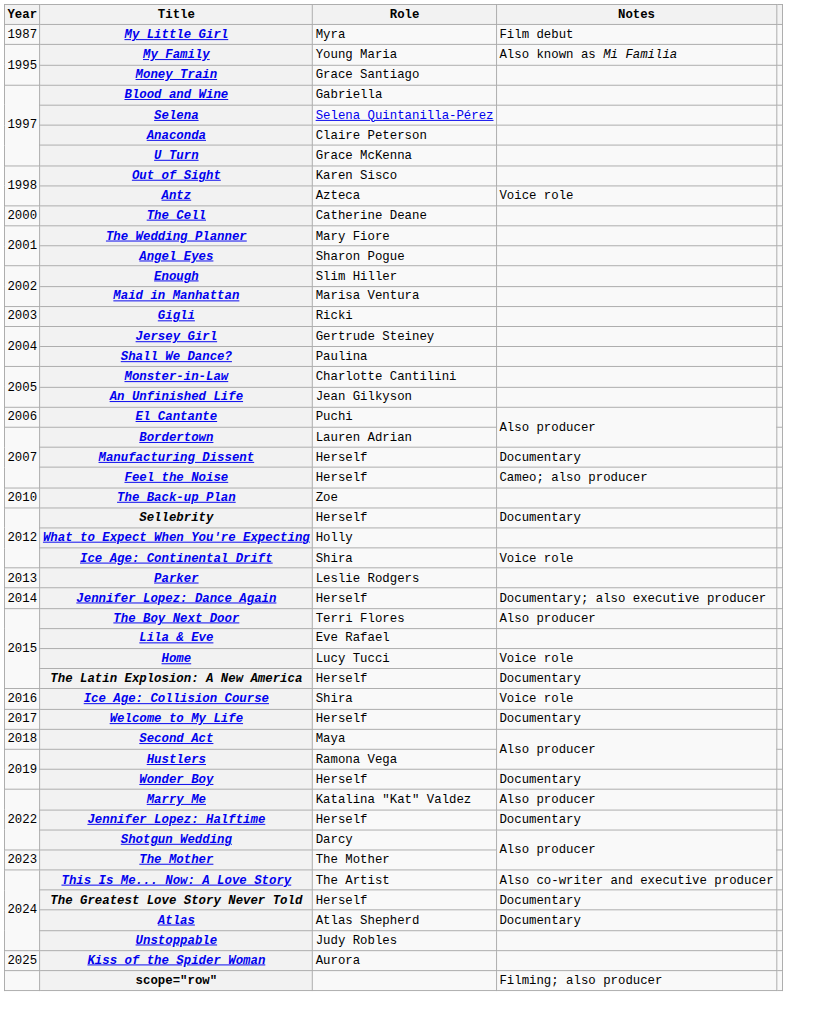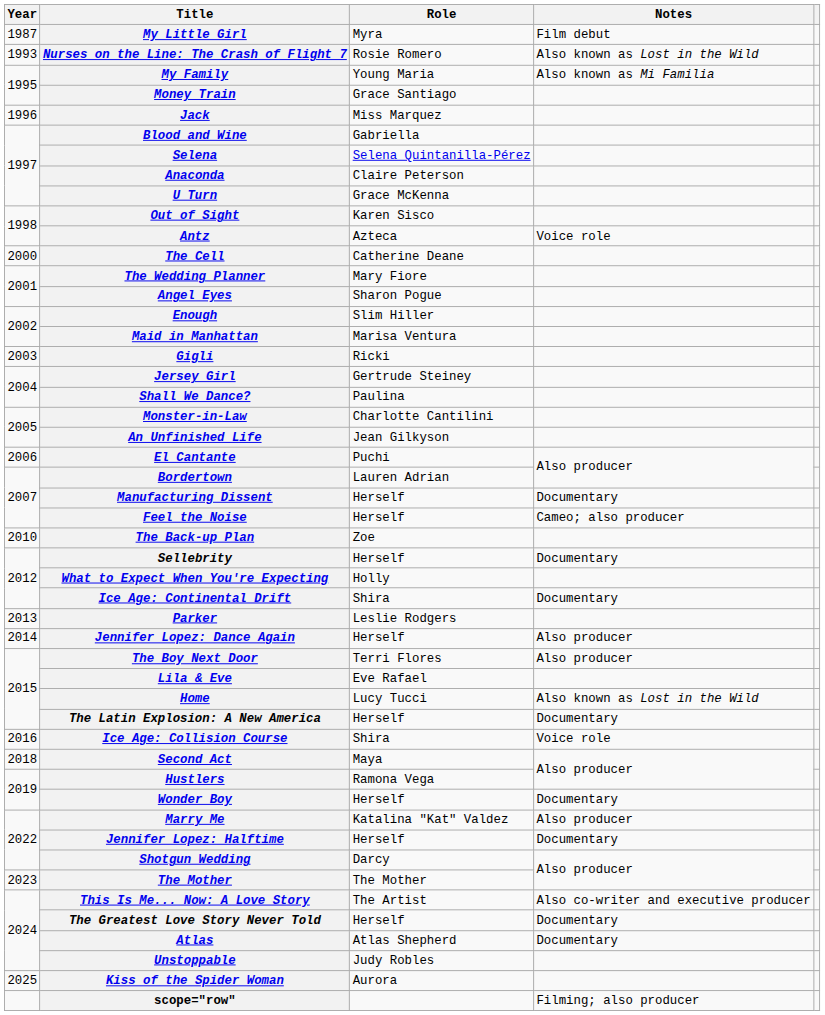+ row: (195, 55)
+ row: (195, 115)
(536, 558) Voice role -> (577, 598) Documentary
(633, 598) Documentary; also executive producer -> (585, 639) Also producer
(536, 659) Voice role -> (648, 699) Also known as Lost in the Wild
- row: (176, 719)
